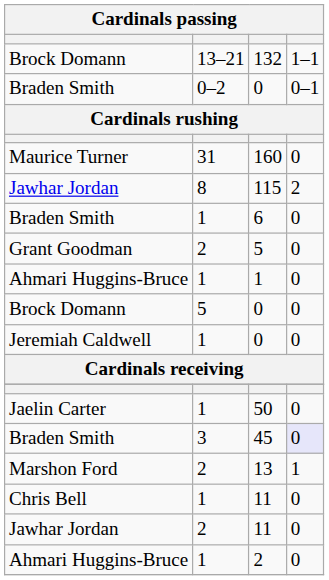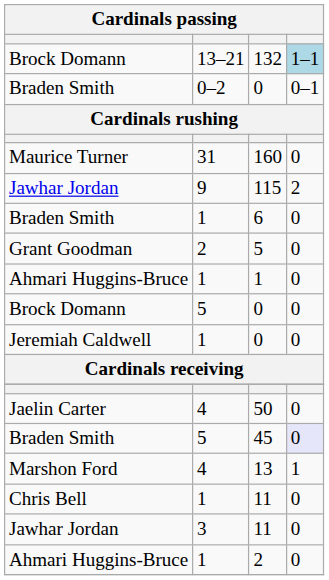(305, 58) no background -> (305, 58) lightblue background
(202, 188) 8 -> (202, 188) 9
(202, 408) 1 -> (202, 408) 4
(202, 438) 3 -> (202, 438) 5
(202, 468) 2 -> (202, 468) 4
(202, 529) 2 -> (202, 529) 3
